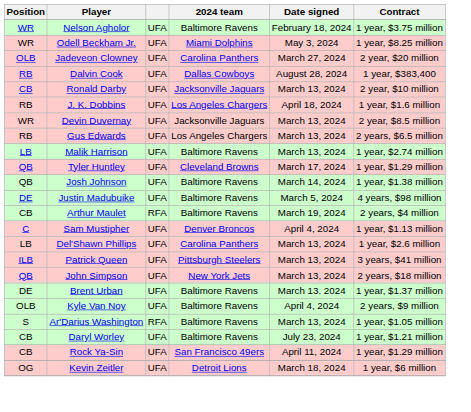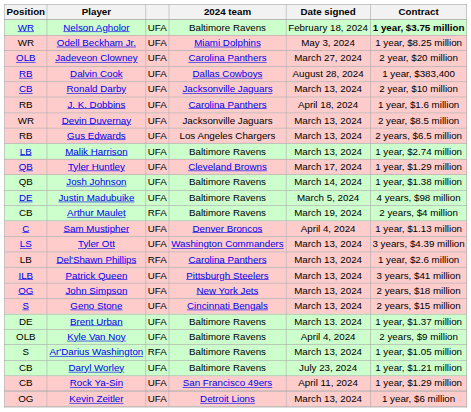(399, 27) normal -> (419, 27) bold
(219, 105) Los Angeles Chargers -> (227, 105) Carolina Panthers
+ row: (96, 244)
(157, 244) UFA -> (157, 259) RFA
(26, 275) QB -> (26, 290) OG
+ row: (96, 306)
(312, 368) March 18, 2024 -> (328, 399) March 13, 2024
